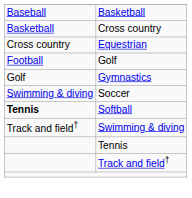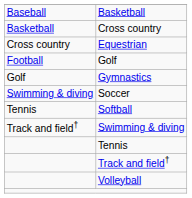(23, 110) bold -> (21, 110) normal
+ row: (120, 180)
